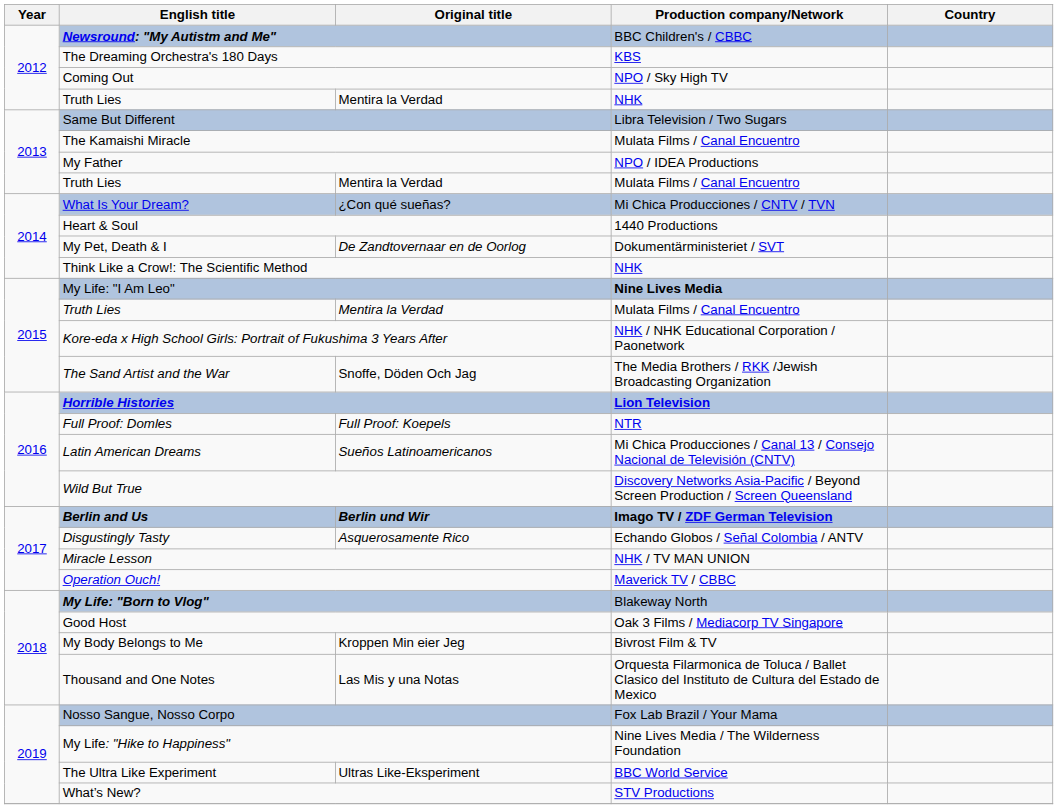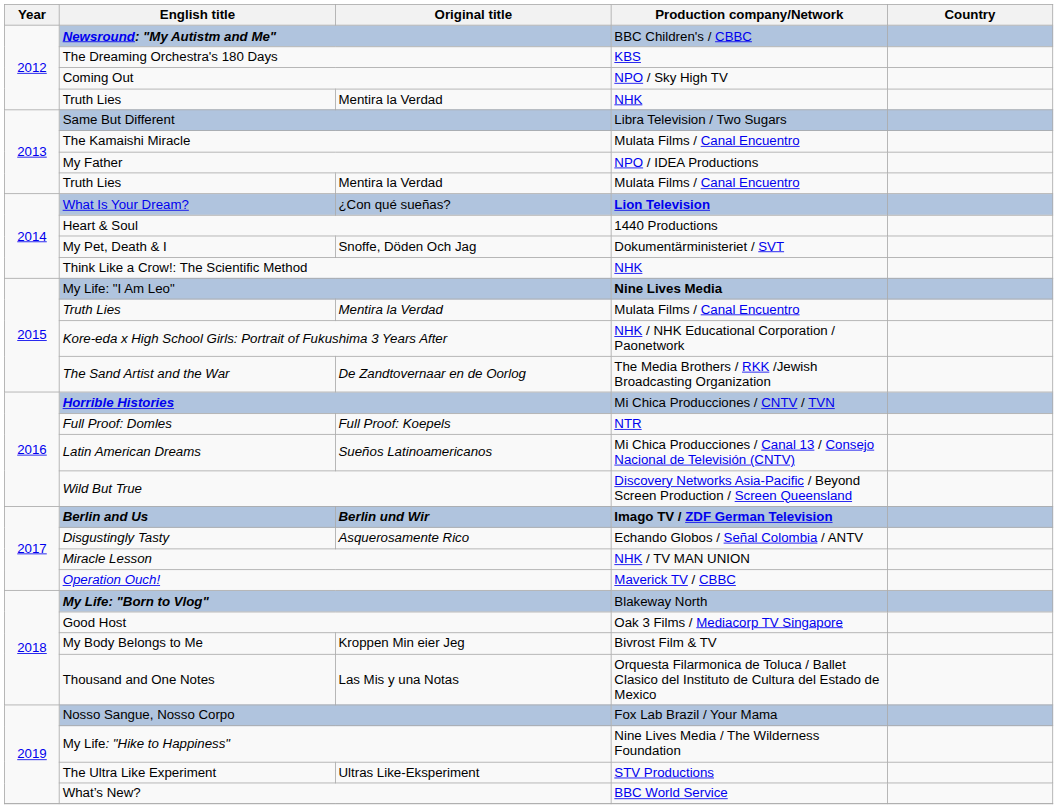(725, 204) Mi Chica Producciones / CNTV / TVN -> (662, 204) Lion Television
(432, 246) De Zandtovernaar en de Oorlog -> (407, 246) Snoffe, Döden Och Jag
(407, 374) Snoffe, Döden Och Jag -> (432, 374) De Zandtovernaar en de Oorlog
(662, 402) Lion Television -> (725, 402) Mi Chica Producciones / CNTV / TVN
(671, 772) BBC World Service -> (664, 772) STV Productions
(664, 793) STV Productions -> (671, 793) BBC World Service
